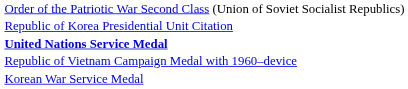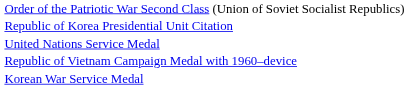(86, 43) bold -> (82, 43) normal
